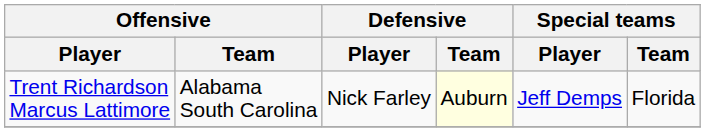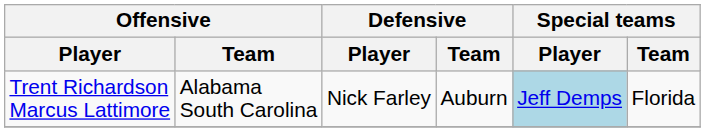(474, 98) lightyellow background -> (474, 98) no background
(570, 98) no background -> (570, 98) lightblue background
